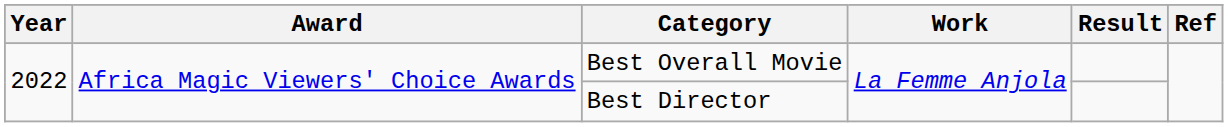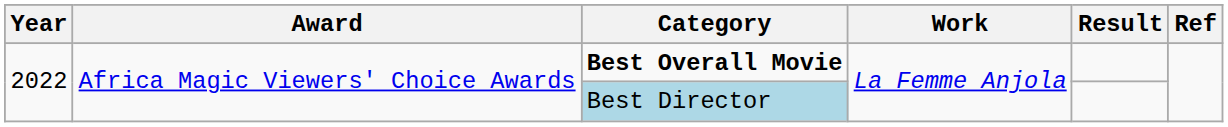(715, 63) normal -> (715, 63) bold
(679, 101) no background -> (679, 101) lightblue background
